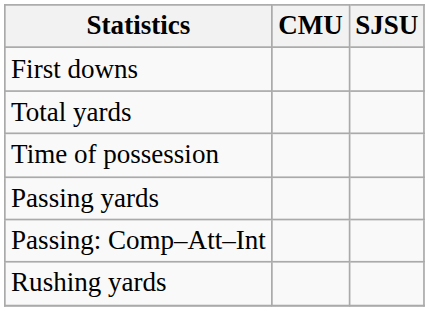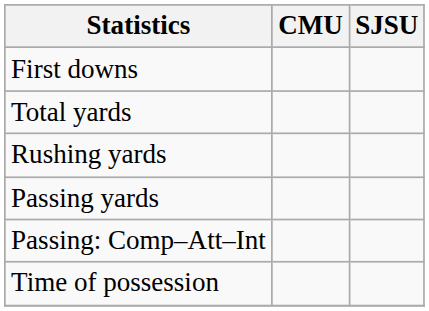rows swapped: (89, 283) <-> (115, 154)
